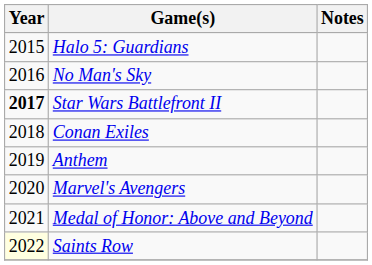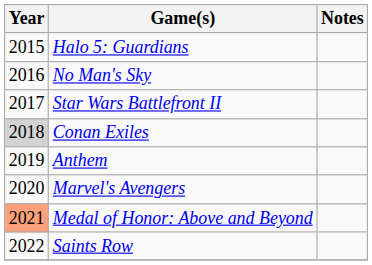(27, 103) bold -> (27, 103) normal
(27, 132) no background -> (27, 132) lightgrey background
(27, 217) no background -> (27, 217) lightsalmon background
(27, 246) lightyellow background -> (27, 246) no background
